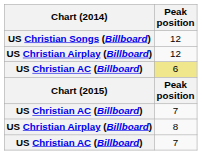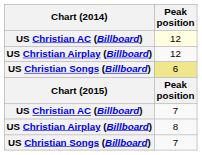(79, 38) US Christian Songs (Billboard) -> (79, 38) US Christian AC (Billboard)
(176, 38) no background -> (176, 38) lightyellow background
(79, 69) US Christian AC (Billboard) -> (79, 69) US Christian Songs (Billboard)
(79, 142) US Christian AC (Billboard) -> (79, 142) US Christian Songs (Billboard)
